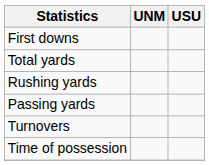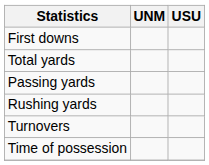rows swapped: (52, 82) <-> (51, 104)
